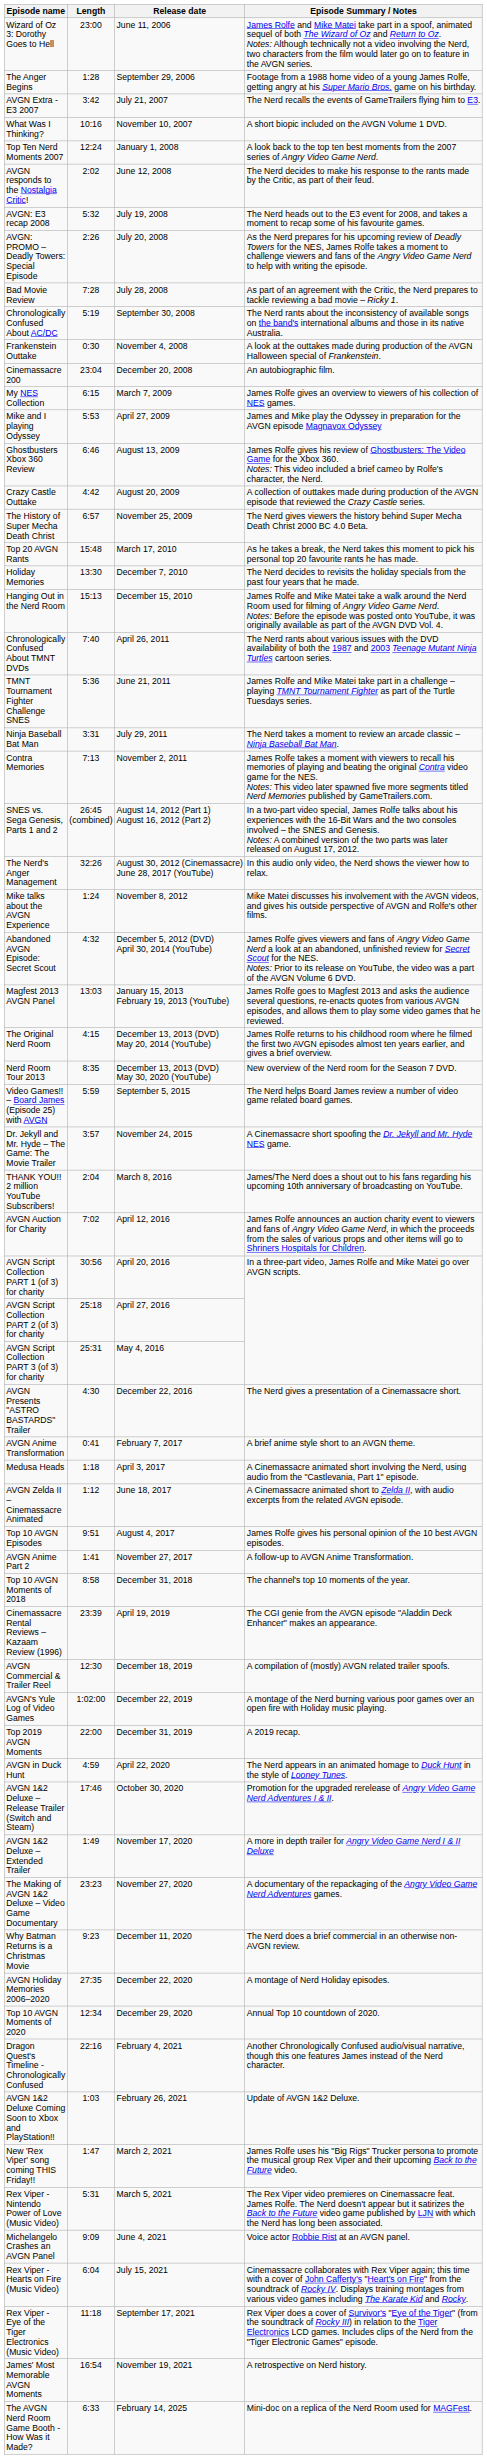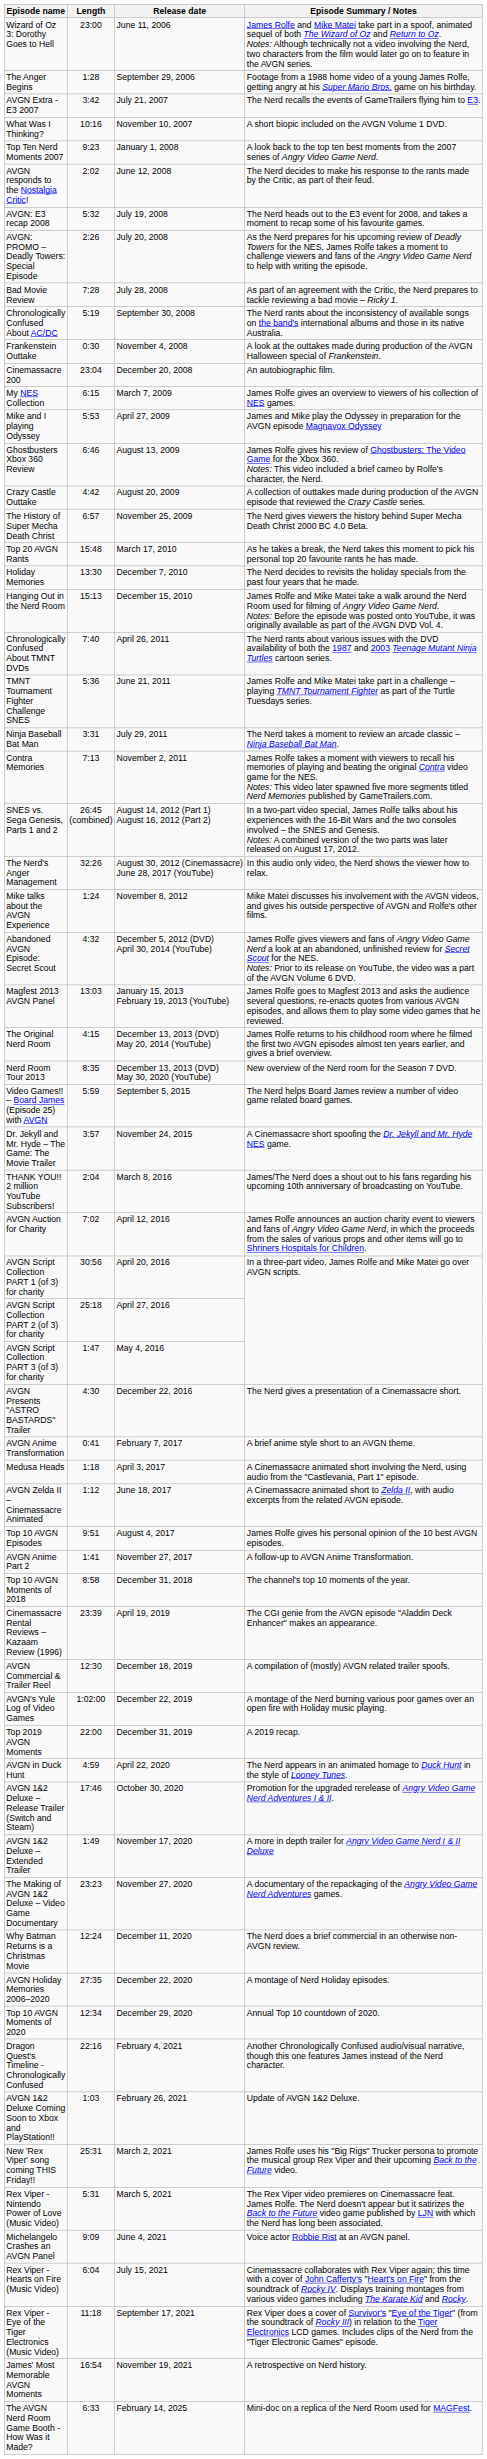(91, 147) 12:24 -> (91, 147) 9:23
(91, 1348) 25:31 -> (91, 1348) 1:47
(91, 1937) 9:23 -> (91, 1937) 12:24
(91, 2151) 1:47 -> (91, 2151) 25:31
